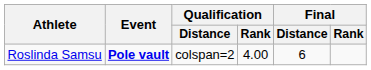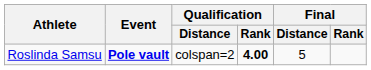(256, 55) normal -> (256, 55) bold
(302, 55) 6 -> (302, 55) 5
